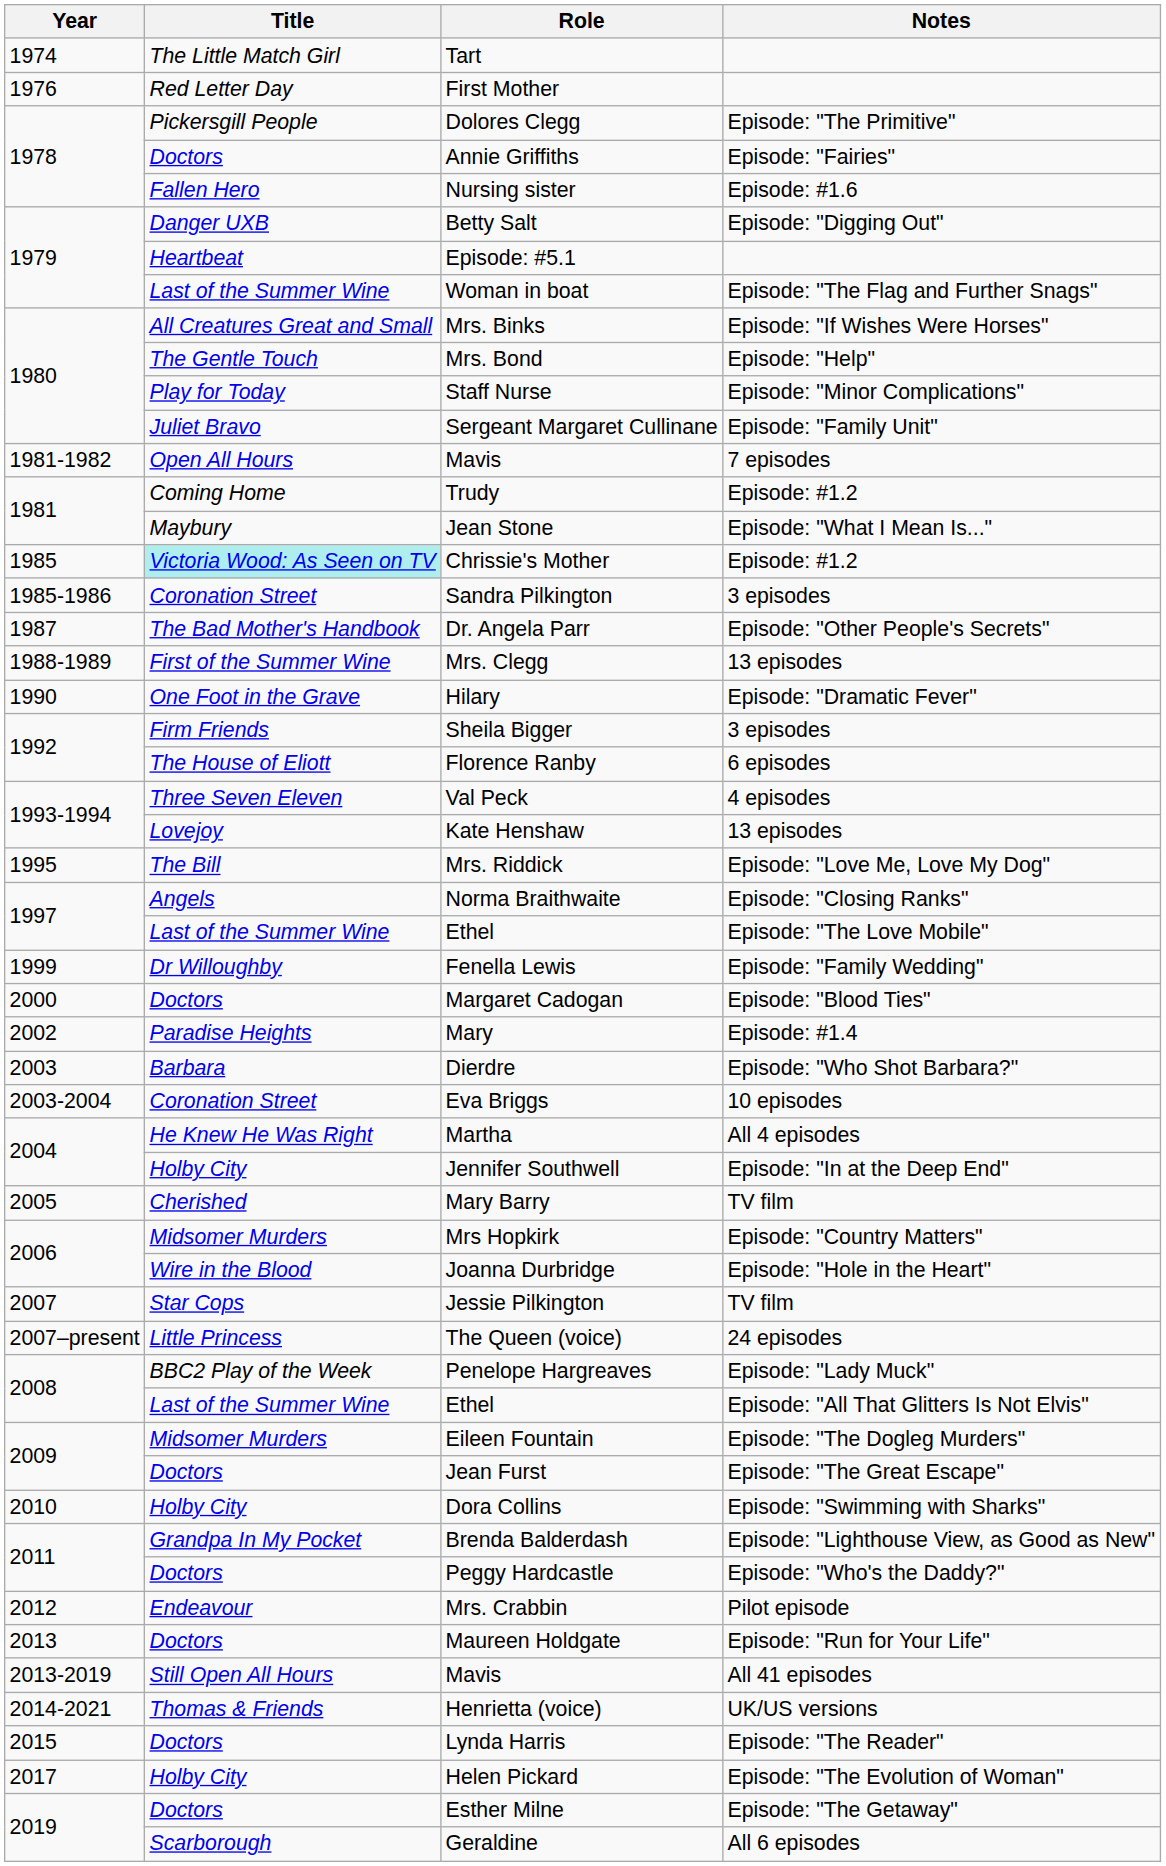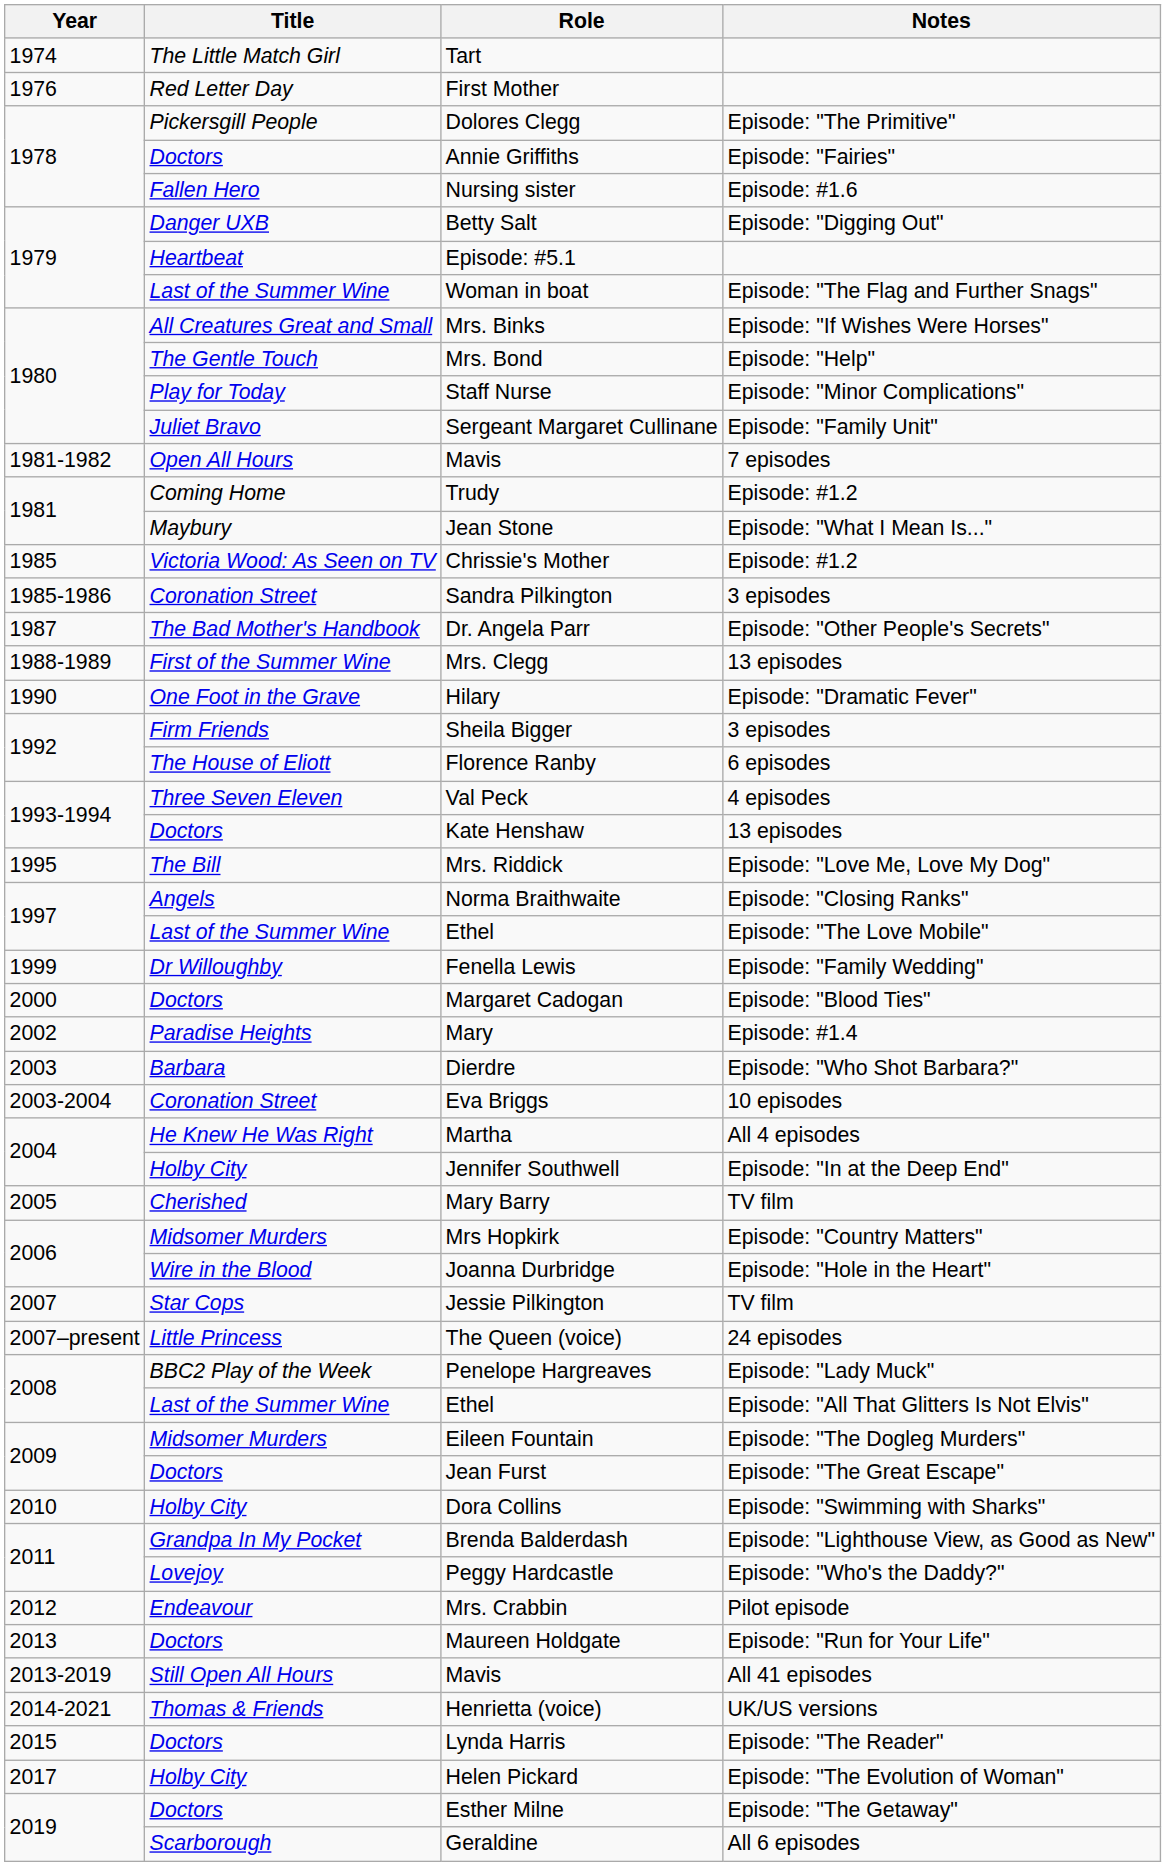(293, 561) paleturquoise background -> (293, 561) no background
(186, 831) Lovejoy -> (186, 831) Doctors
(186, 1573) Doctors -> (186, 1573) Lovejoy
